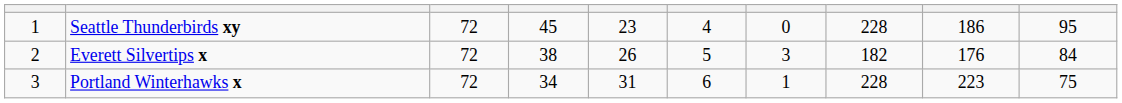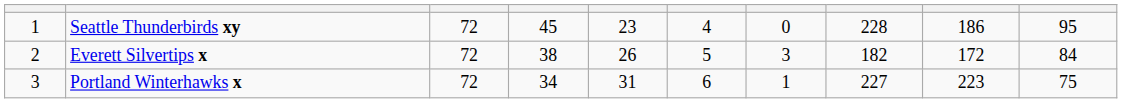(971, 54) 176 -> (971, 54) 172
(874, 83) 228 -> (874, 83) 227
